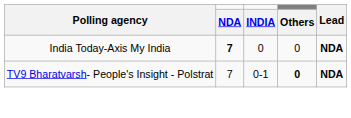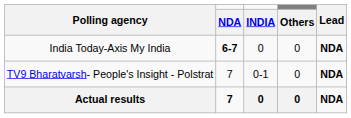(230, 48) 7 -> (230, 48) 6-7
(297, 74) bold -> (297, 74) normal
+ row: (110, 100)
